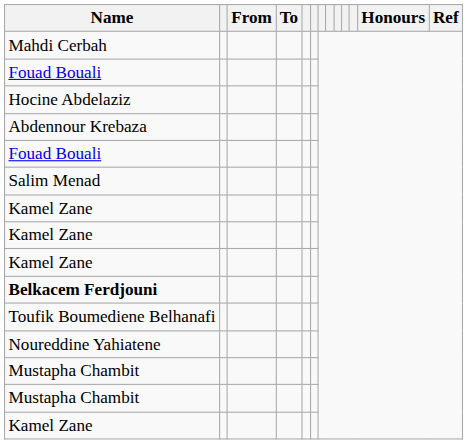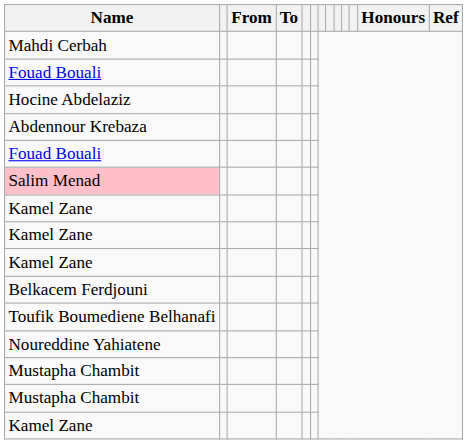(54, 180) no background -> (54, 180) pink background
(83, 289) bold -> (78, 289) normal
